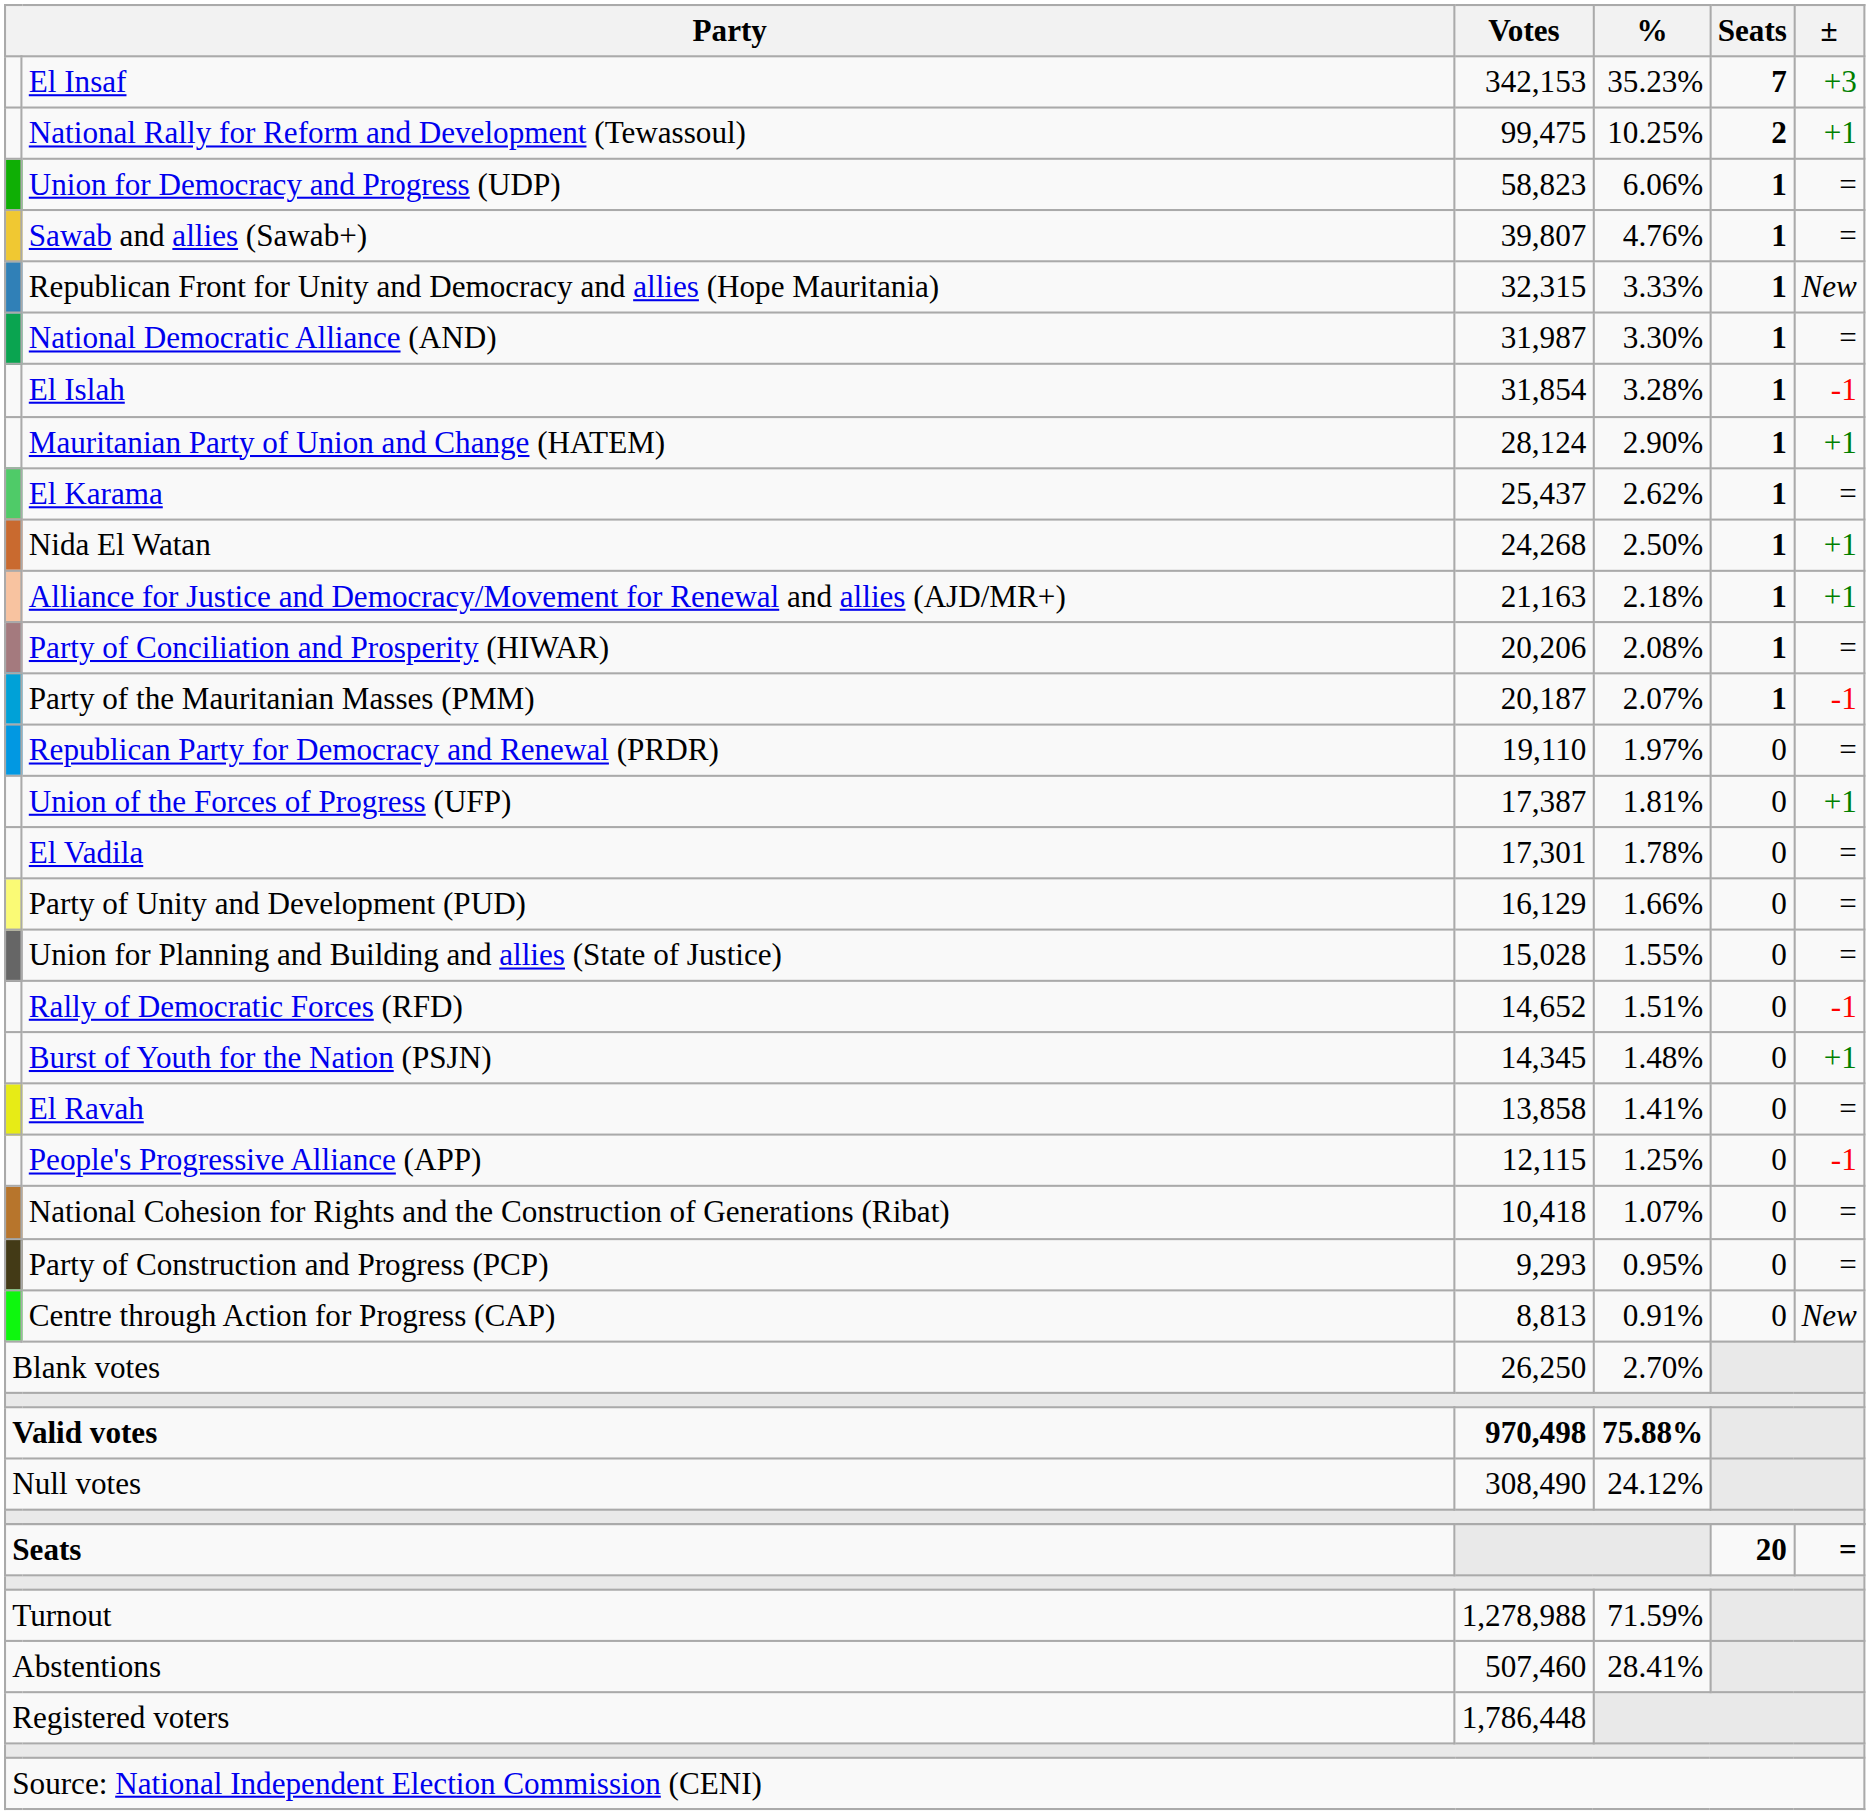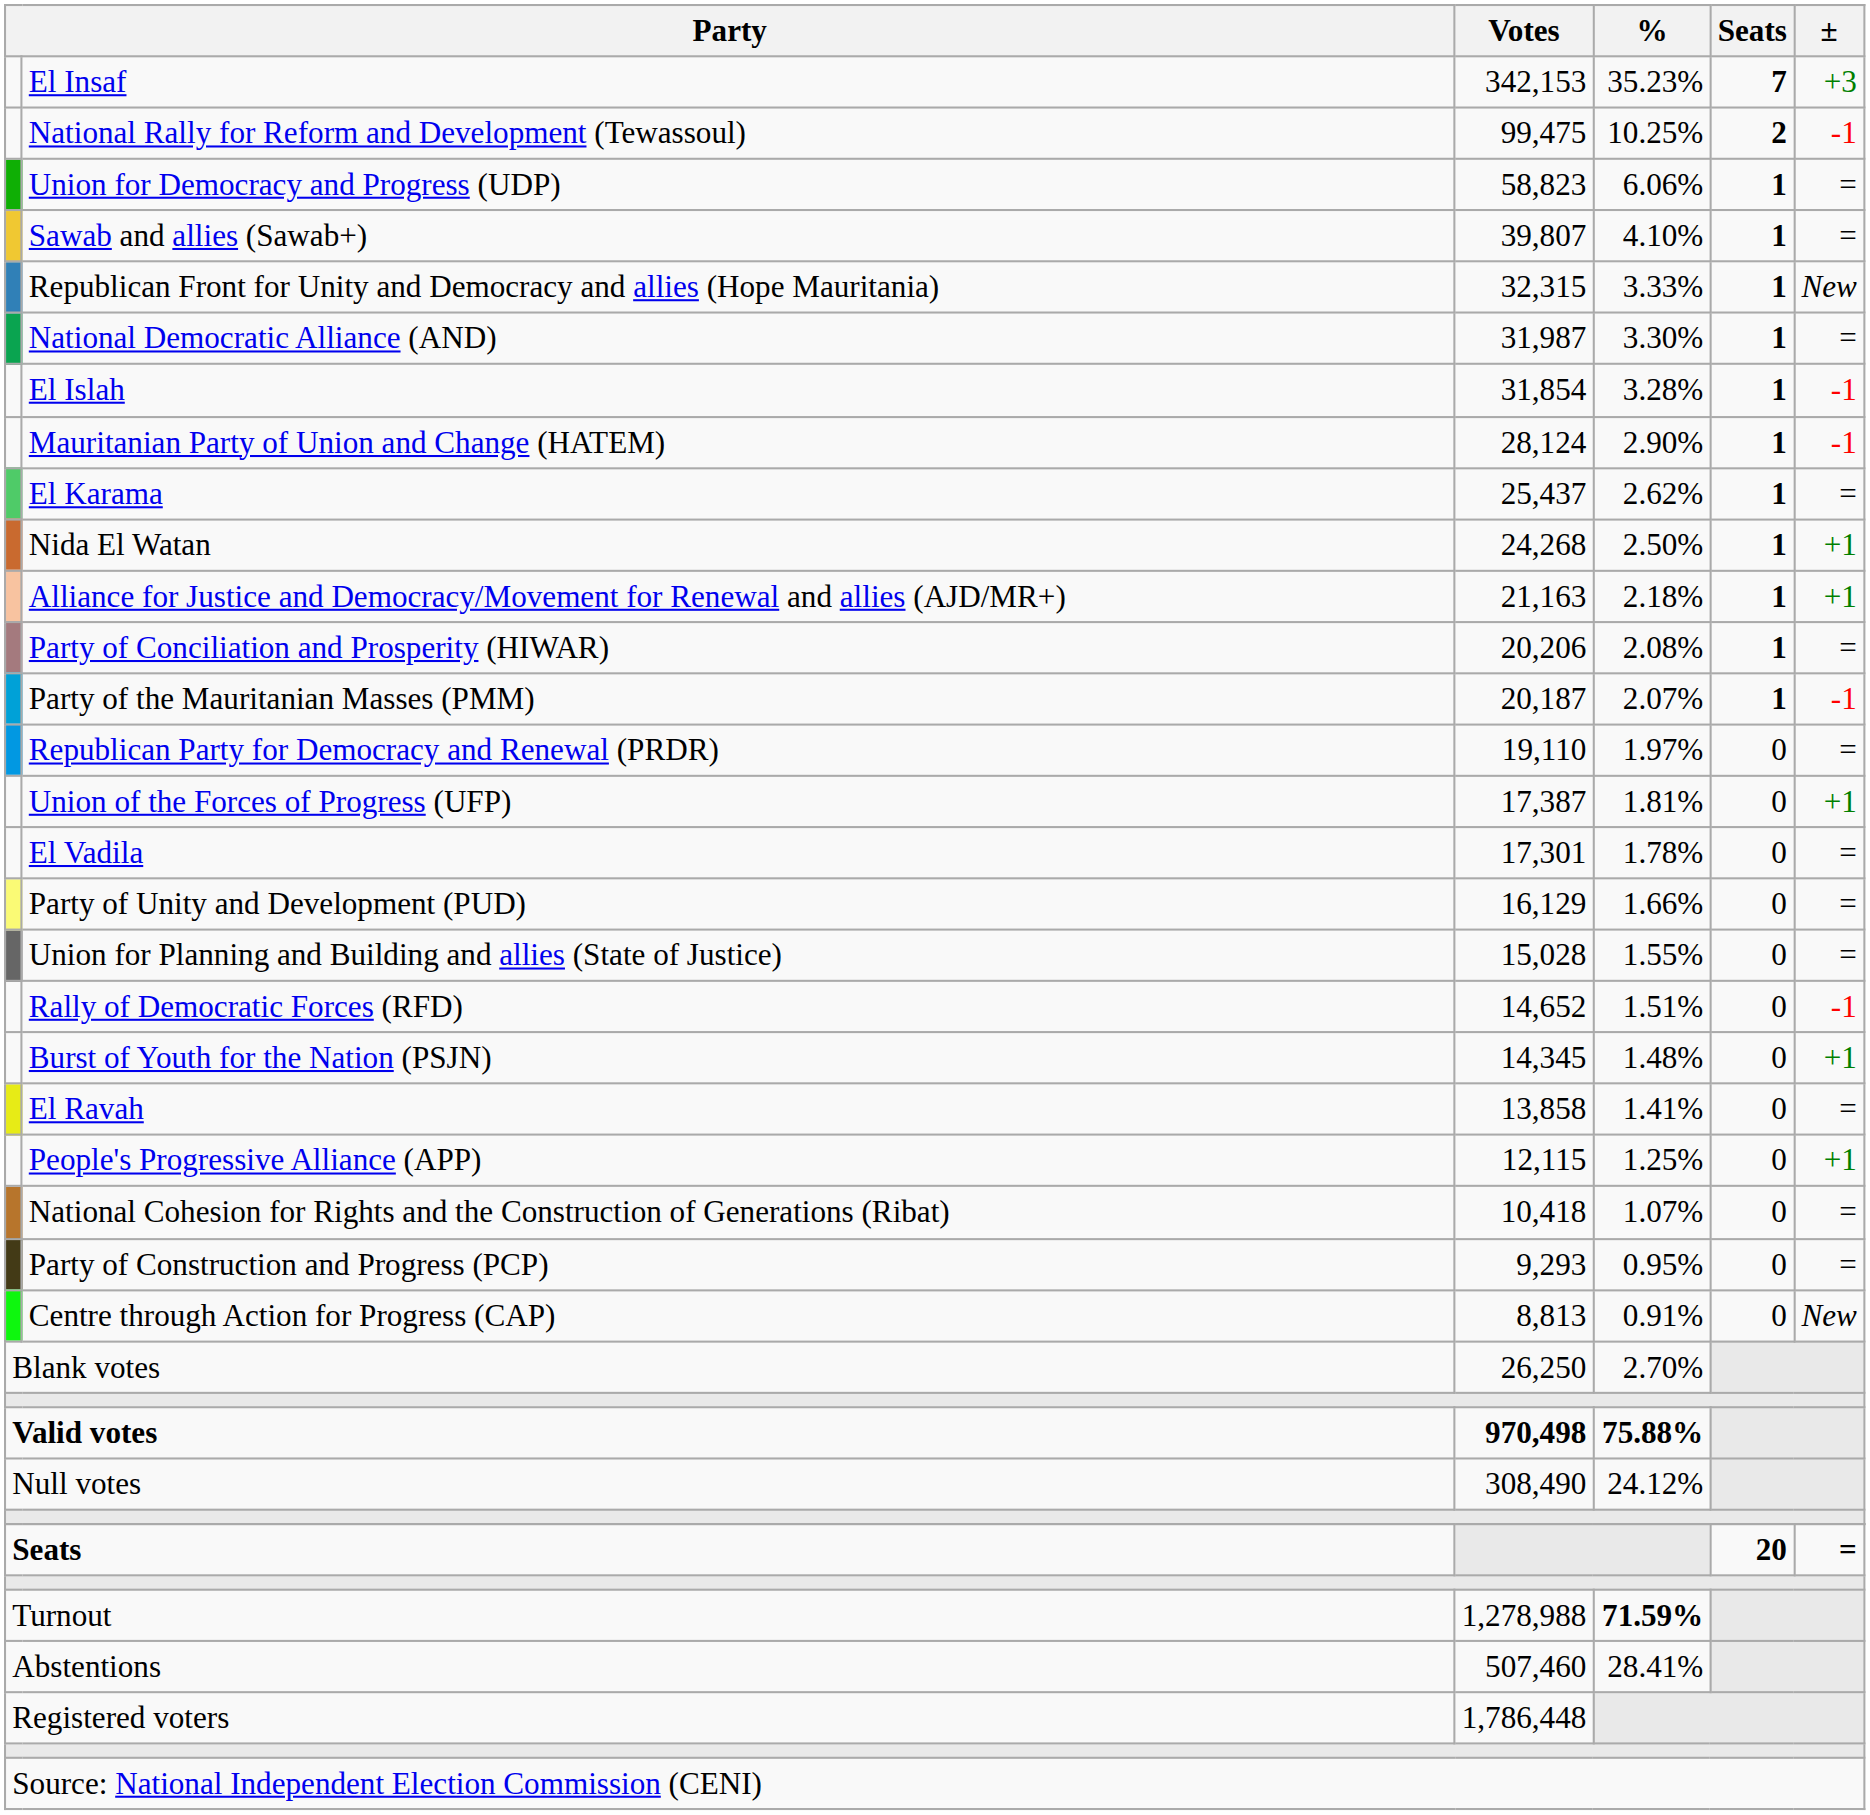(1840, 133) +1 -> (1844, 133) -1
(1663, 235) 4.76% -> (1663, 235) 4.10%
(1840, 441) +1 -> (1844, 441) -1
(1844, 1160) -1 -> (1840, 1160) +1
(1655, 1615) normal -> (1653, 1615) bold
